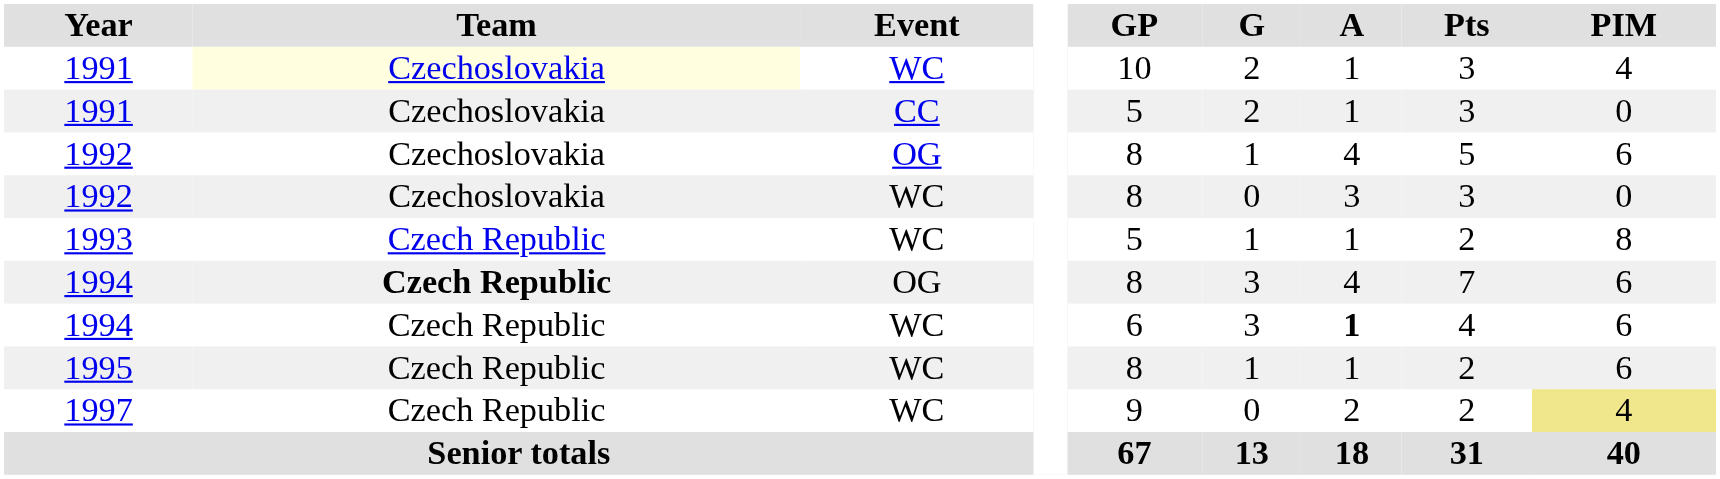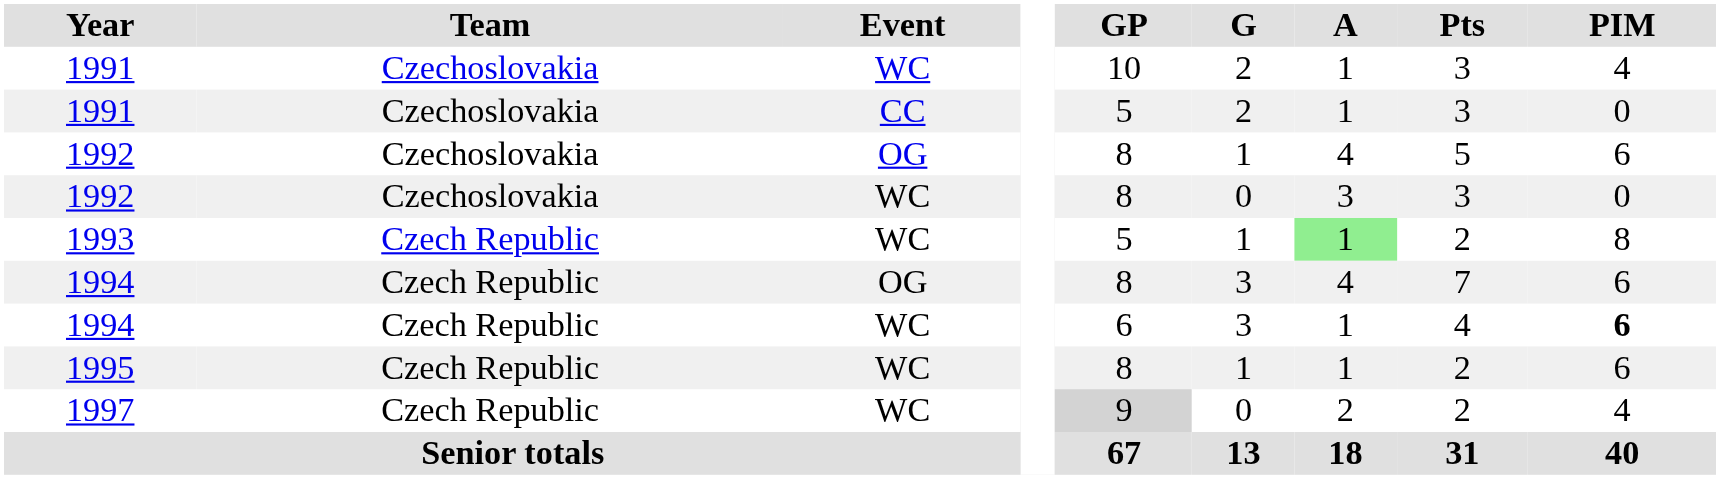(497, 67) lightyellow background -> (490, 67) no background
(1352, 238) no background -> (1345, 238) lightgreen background
(497, 281) bold -> (490, 281) normal
(1352, 324) bold -> (1345, 324) normal
(1624, 324) normal -> (1622, 324) bold
(1134, 410) no background -> (1124, 410) lightgrey background
(1624, 410) khaki background -> (1622, 410) no background
